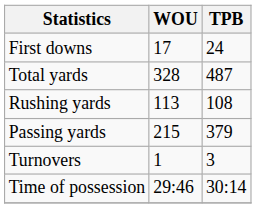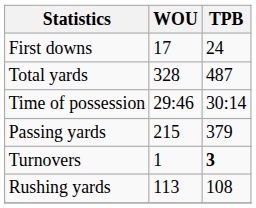rows swapped: (60, 103) <-> (77, 188)
(210, 160) normal -> (210, 160) bold
